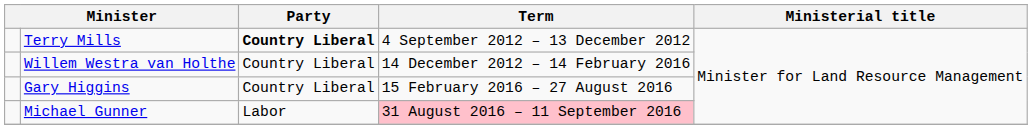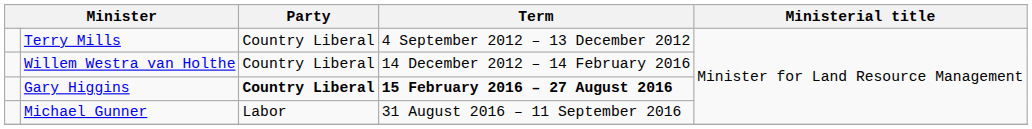(309, 40) bold -> (309, 40) normal
(309, 88) normal -> (309, 88) bold
(527, 88) normal -> (527, 88) bold
(532, 112) pink background -> (532, 112) no background
